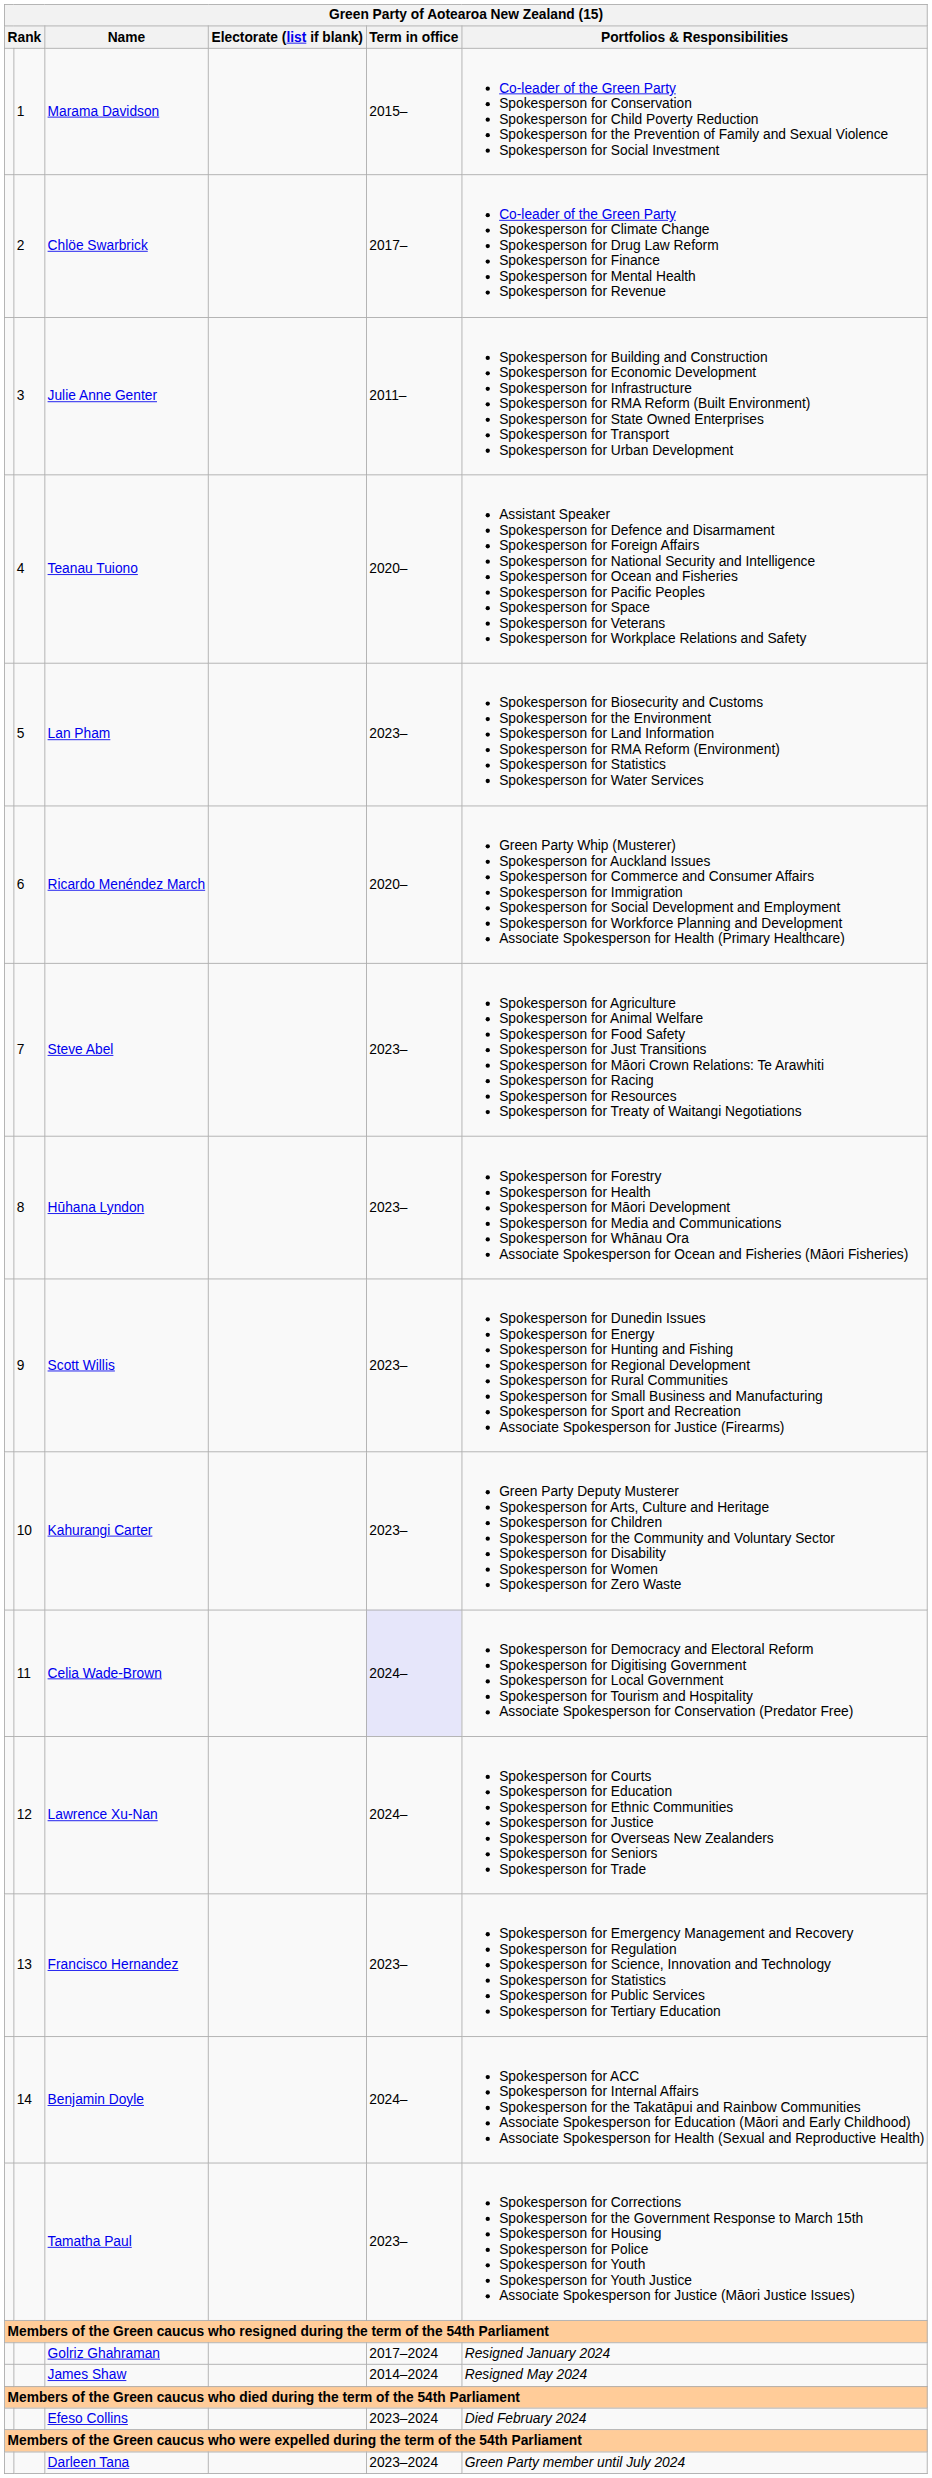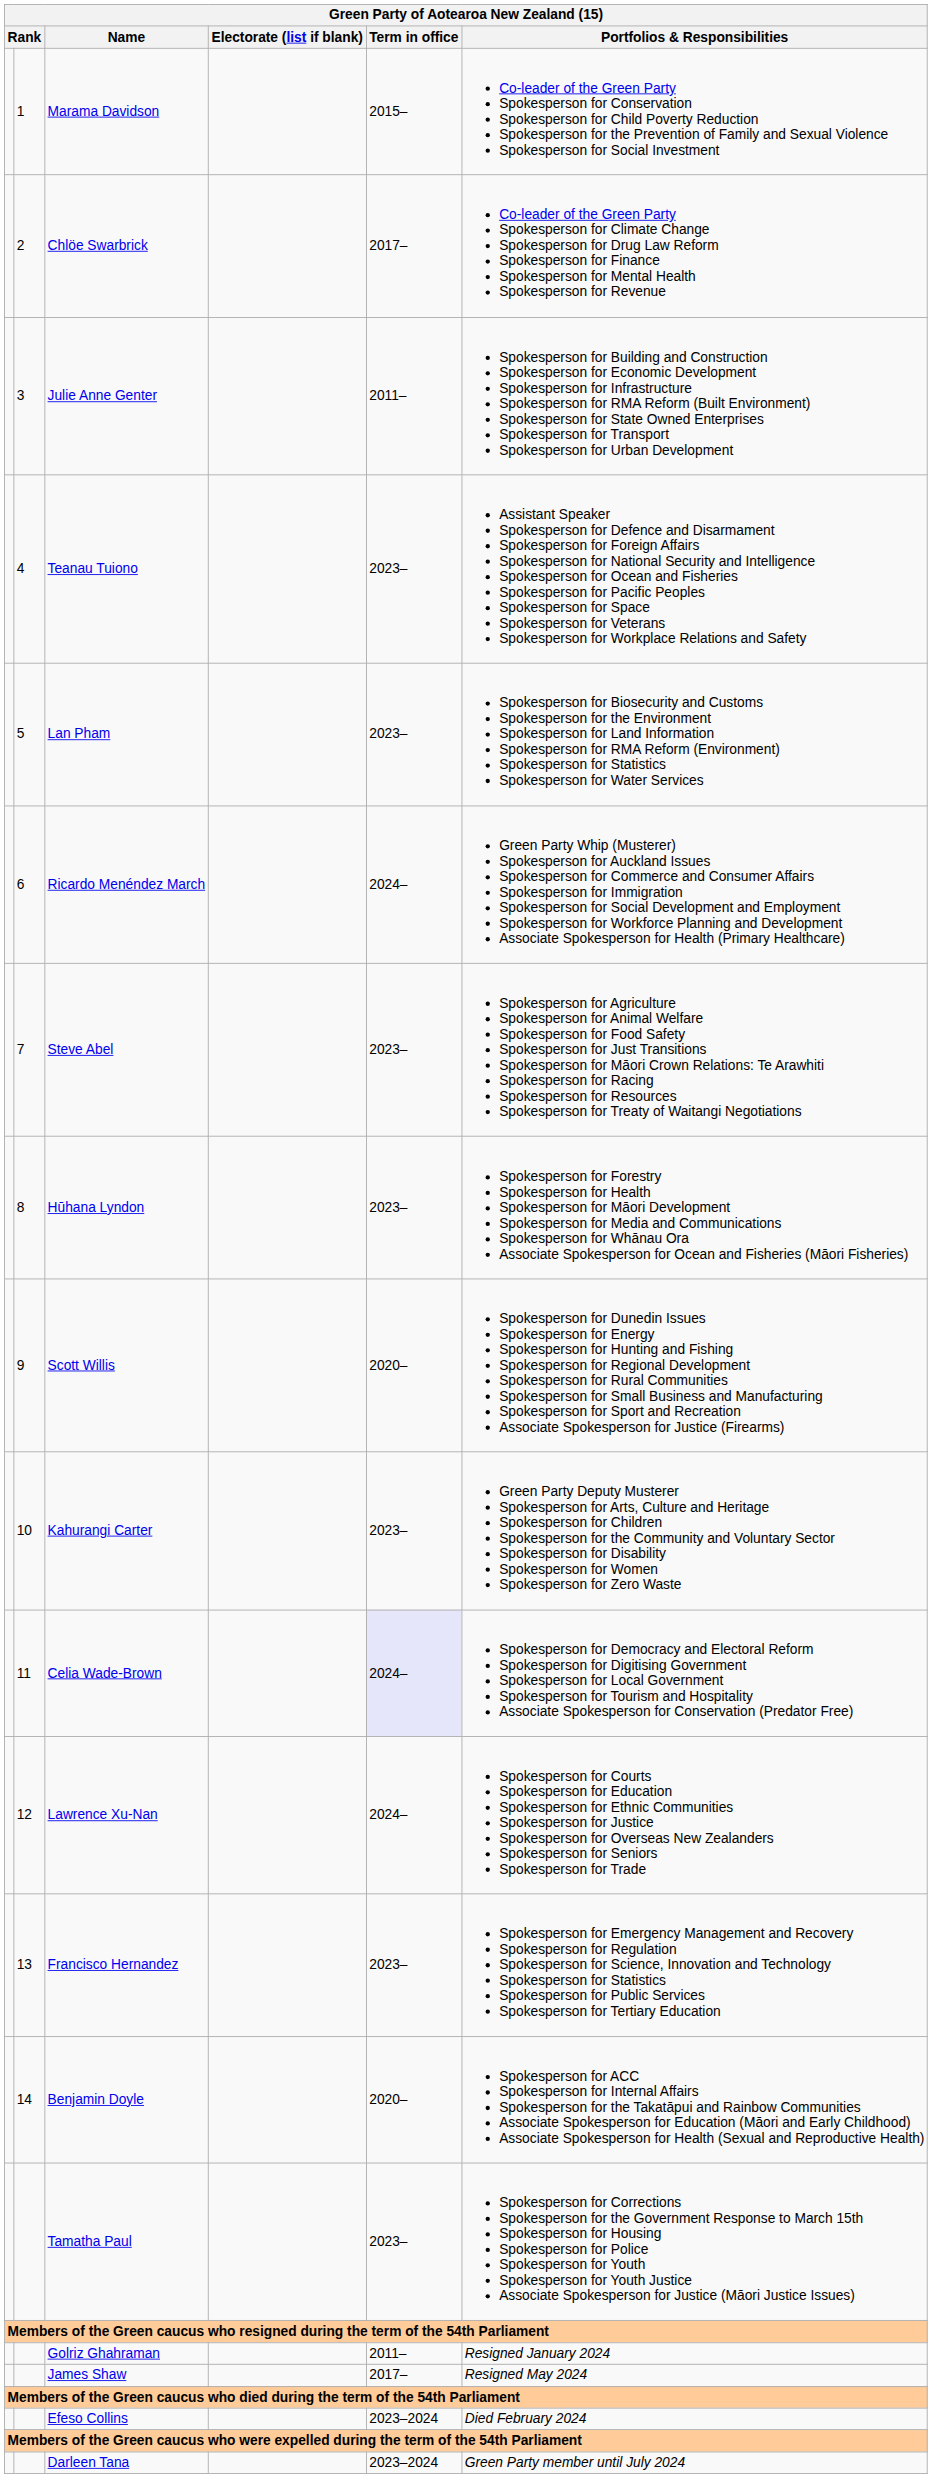(388, 569) 2020– -> (388, 569) 2023–
(388, 884) 2020– -> (388, 884) 2024–
(388, 1365) 2023– -> (388, 1365) 2020–
(388, 2099) 2024– -> (388, 2099) 2020–
(404, 2353) 2017–2024 -> (388, 2353) 2011–
(404, 2375) 2014–2024 -> (388, 2375) 2017–
